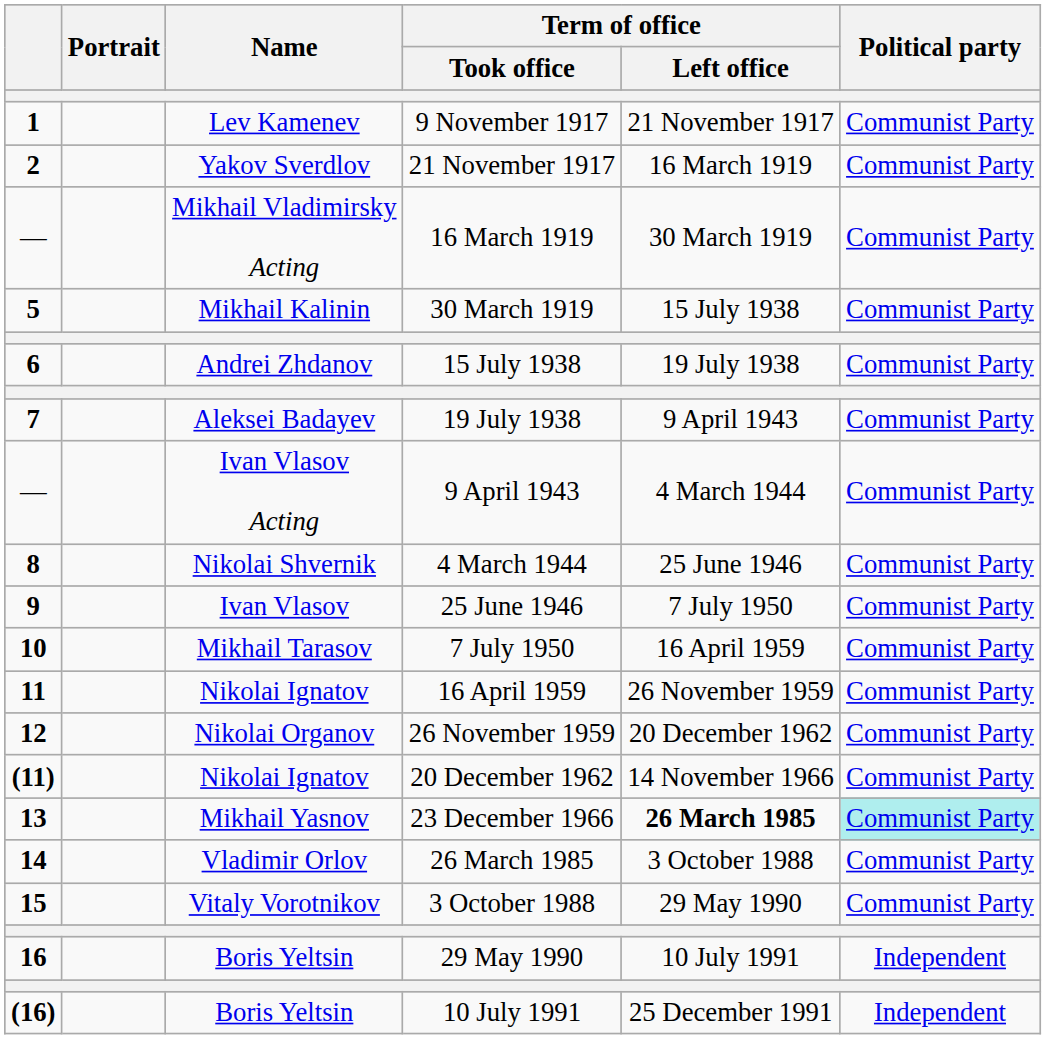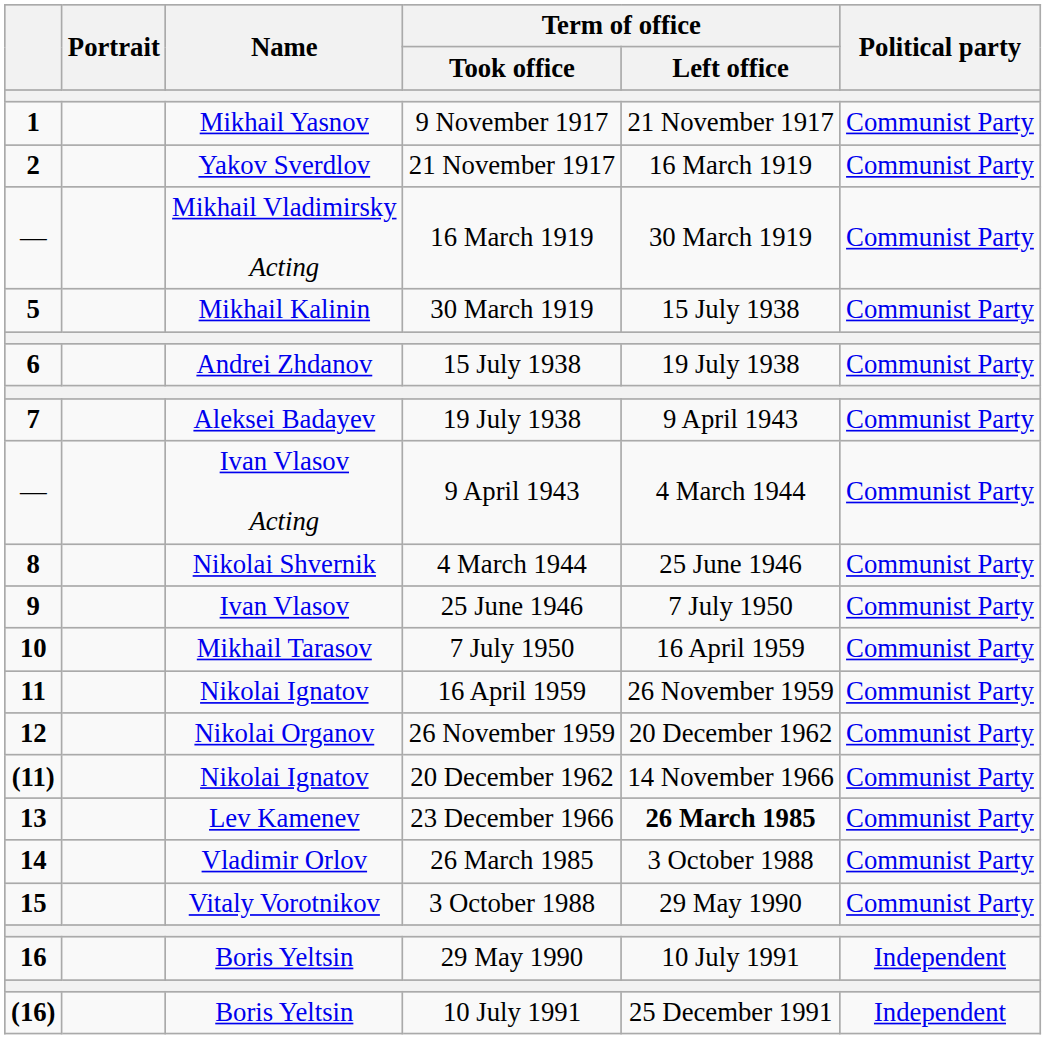(284, 122) Lev Kamenev -> (284, 122) Mikhail Yasnov
(284, 818) Mikhail Yasnov -> (284, 818) Lev Kamenev
(940, 818) paleturquoise background -> (940, 818) no background
